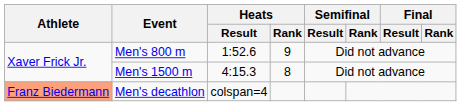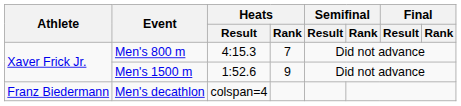(239, 53) 1:52.6 -> (239, 53) 4:15.3
(287, 53) 9 -> (287, 53) 7
(239, 72) 4:15.3 -> (239, 72) 1:52.6
(287, 72) 8 -> (287, 72) 9
(58, 92) lightsalmon background -> (58, 92) no background
